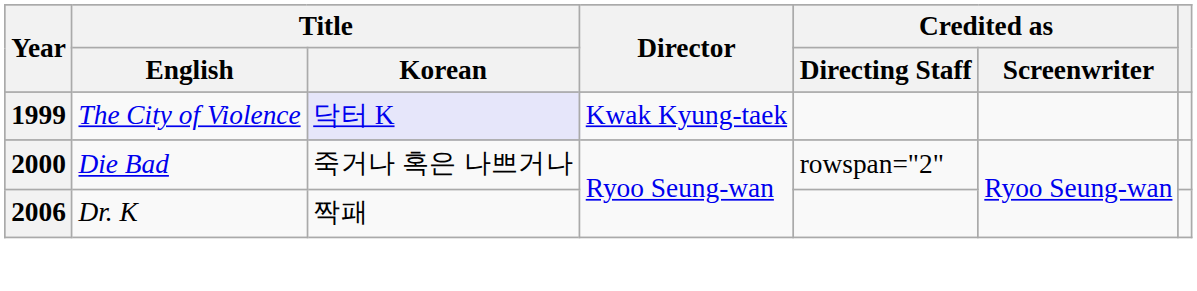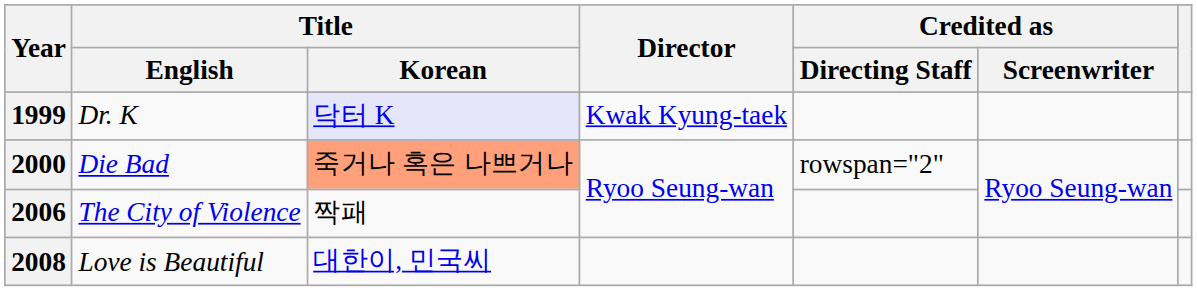(190, 115) The City of Violence -> (108, 115) Dr. K
(443, 163) no background -> (443, 163) lightsalmon background
(108, 212) Dr. K -> (190, 212) The City of Violence
+ row: (39, 261)
